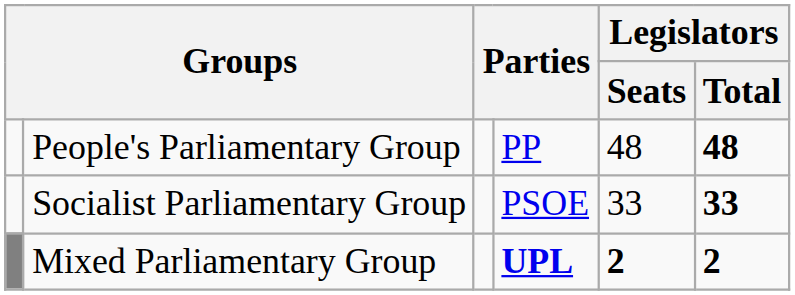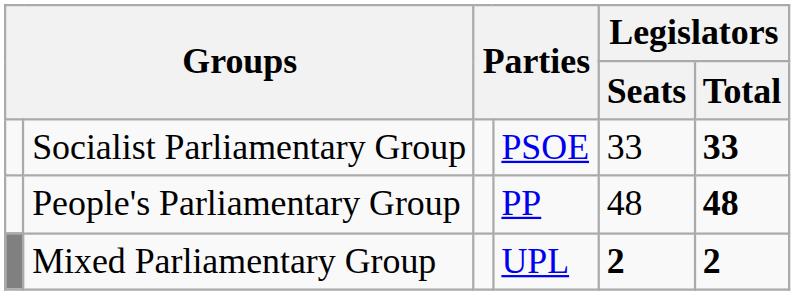rows swapped: (246, 146) <-> (249, 203)
(537, 260) bold -> (535, 260) normal
